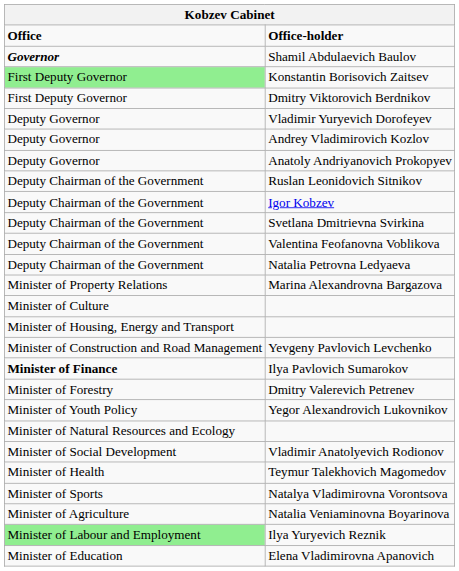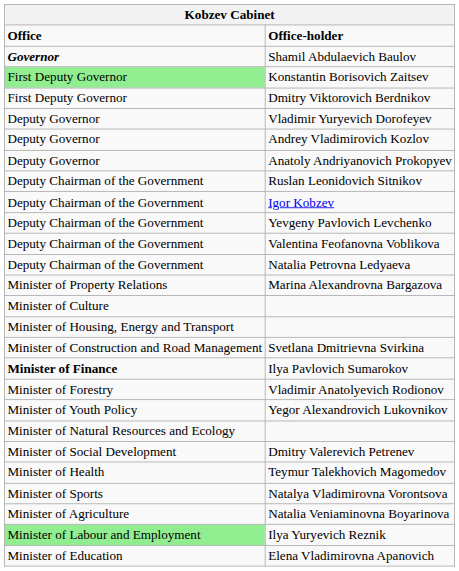(346, 222) Svetlana Dmitrievna Svirkina -> (350, 222) Yevgeny Pavlovich Levchenko
(350, 347) Yevgeny Pavlovich Levchenko -> (346, 347) Svetlana Dmitrievna Svirkina
(341, 389) Dmitry Valerevich Petrenev -> (356, 389) Vladimir Anatolyevich Rodionov
(356, 451) Vladimir Anatolyevich Rodionov -> (341, 451) Dmitry Valerevich Petrenev
